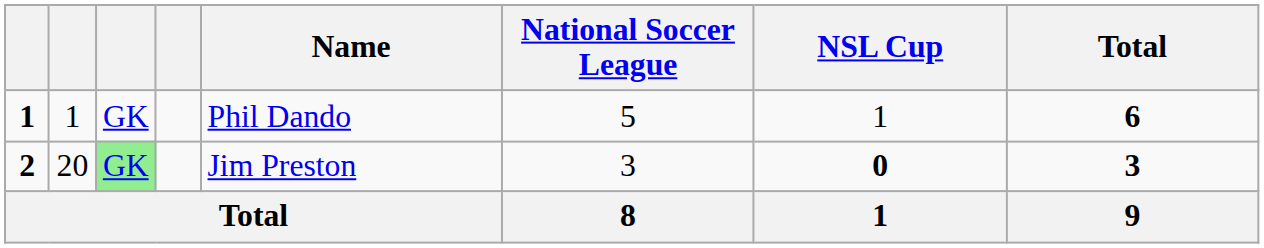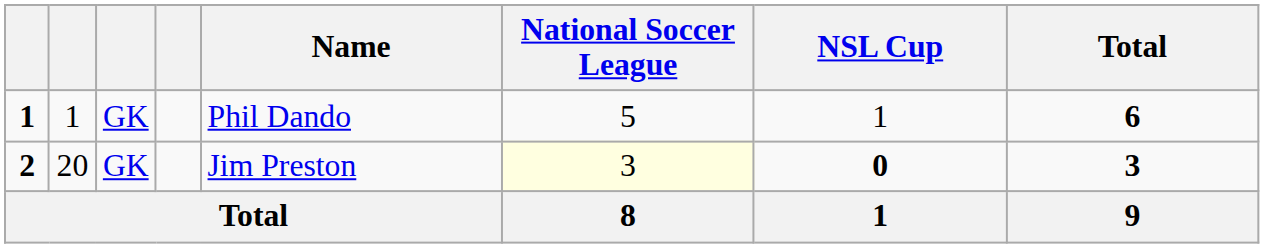(126, 165) lightgreen background -> (126, 165) no background
(628, 165) no background -> (628, 165) lightyellow background
